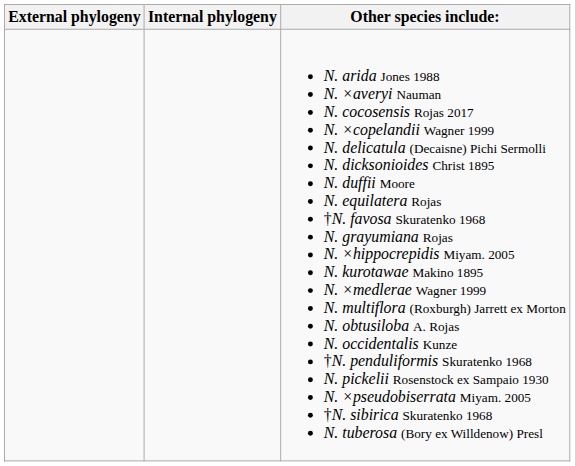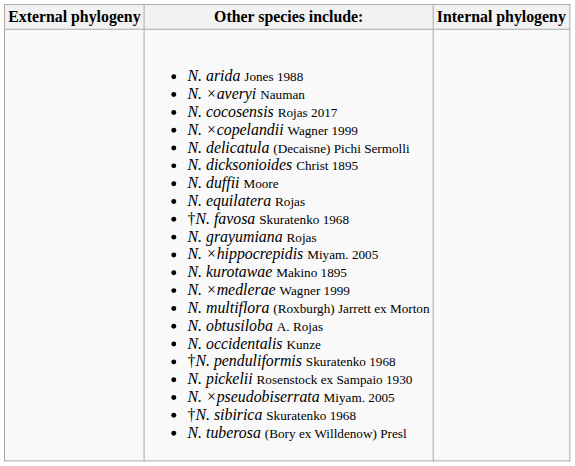columns swapped: (212, 17) <-> (425, 17)
